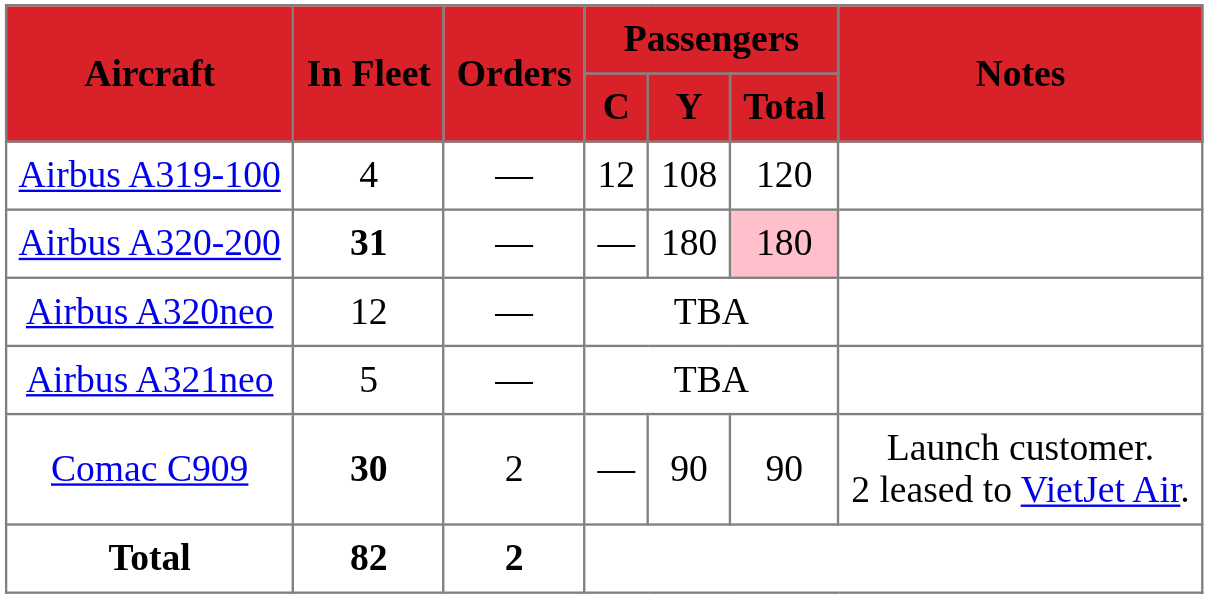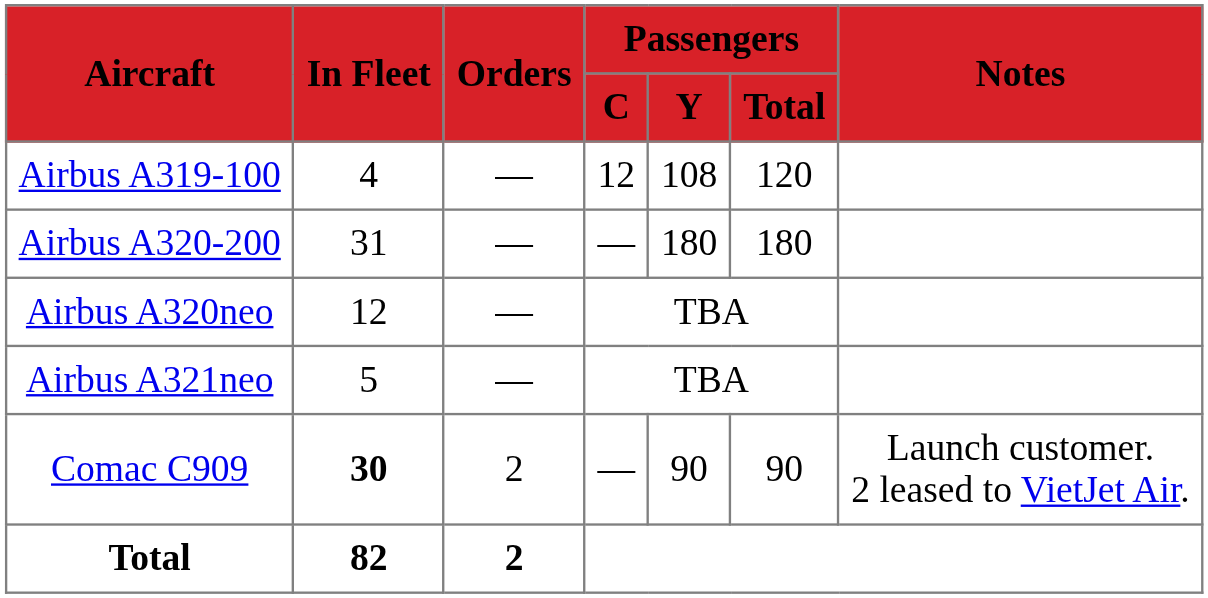(369, 243) bold -> (369, 243) normal
(784, 243) pink background -> (784, 243) no background
